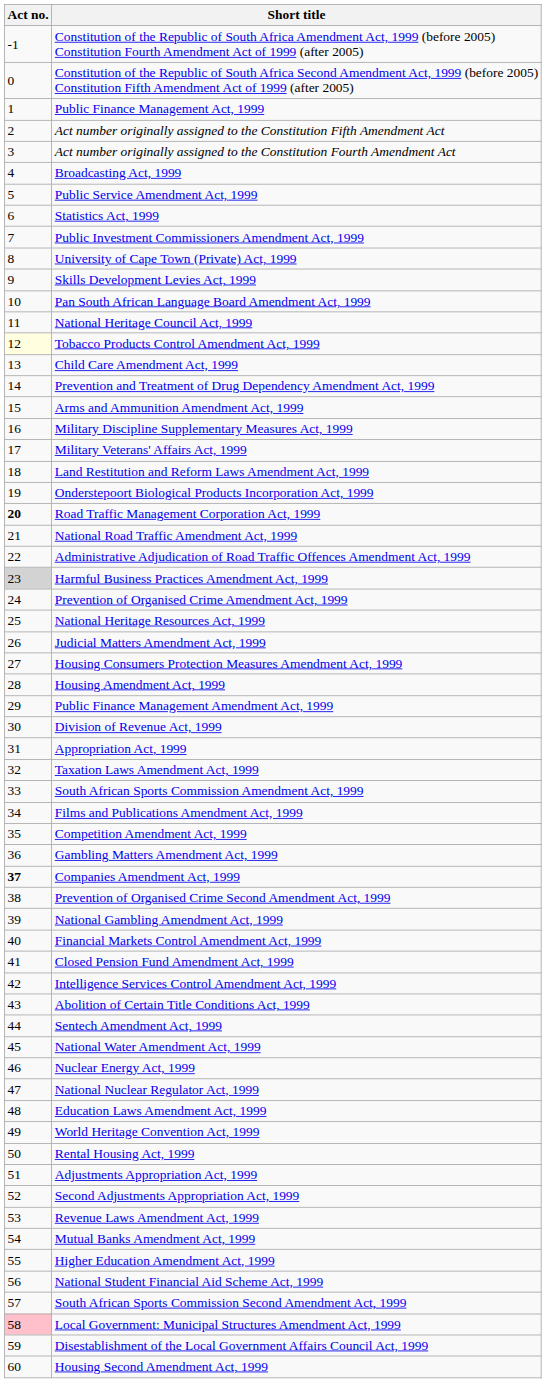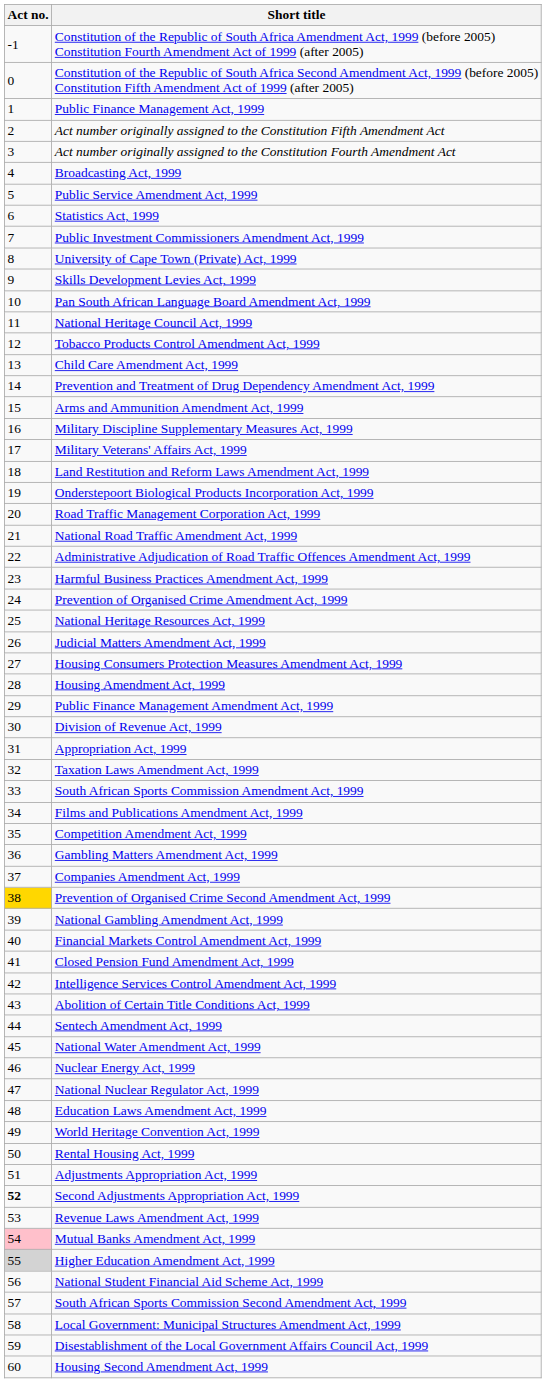(14, 343) lightyellow background -> (14, 343) no background
(14, 514) bold -> (14, 514) normal
(14, 578) lightgrey background -> (14, 578) no background
(14, 876) bold -> (14, 876) normal
(14, 897) no background -> (14, 897) gold background
(14, 1196) normal -> (14, 1196) bold
(14, 1239) no background -> (14, 1239) pink background
(14, 1260) no background -> (14, 1260) lightgrey background
(14, 1324) pink background -> (14, 1324) no background
